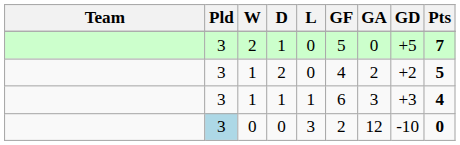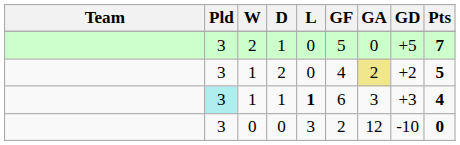(374, 72) no background -> (374, 72) khaki background
(221, 99) no background -> (221, 99) paleturquoise background
(311, 99) normal -> (311, 99) bold
(221, 126) lightblue background -> (221, 126) no background
